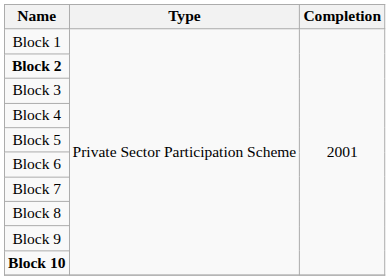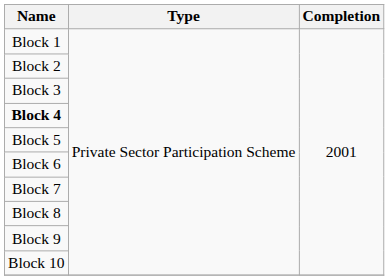(37, 66) bold -> (36, 66) normal
(37, 115) normal -> (36, 115) bold
(37, 262) bold -> (36, 262) normal
